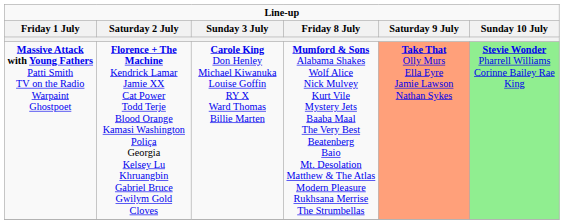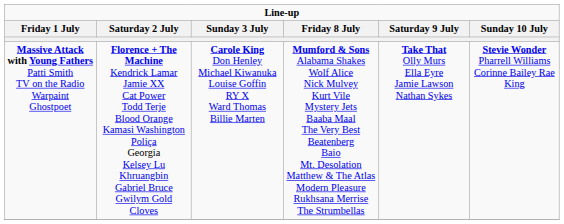(424, 72) lightsalmon background -> (424, 72) no background
(514, 67) lightgreen background -> (514, 67) no background
